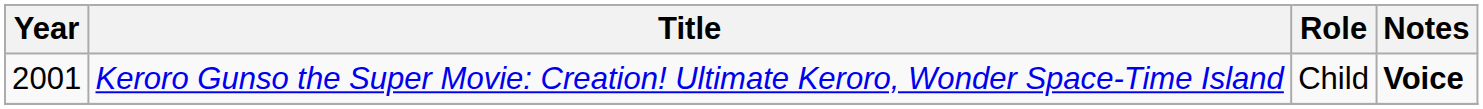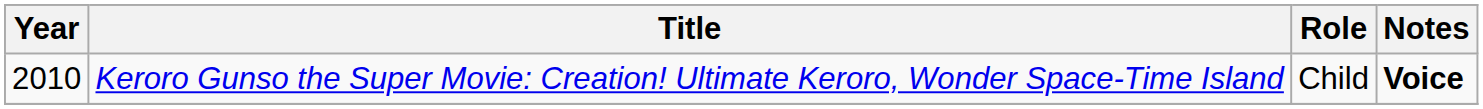(47, 78) 2001 -> (47, 78) 2010
